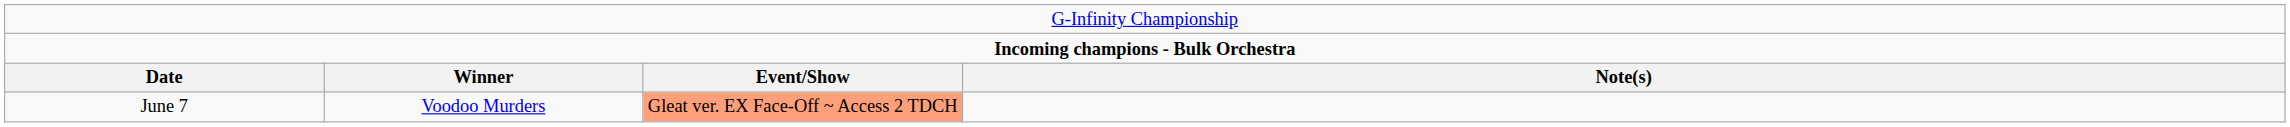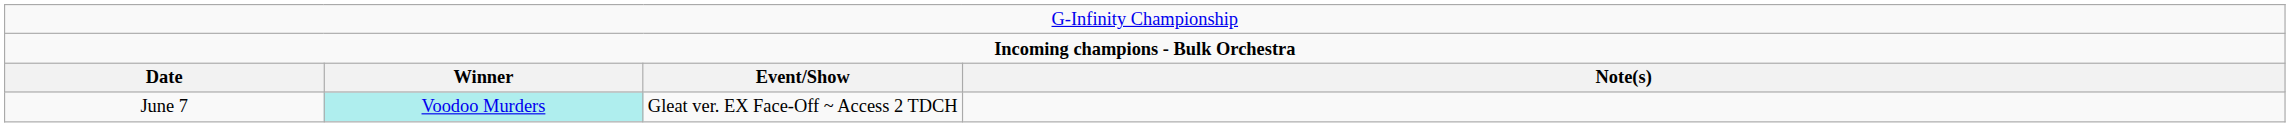(483, 106) no background -> (483, 106) paleturquoise background
(803, 106) lightsalmon background -> (803, 106) no background
